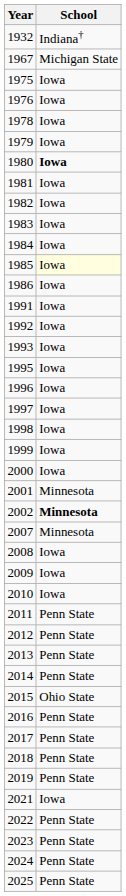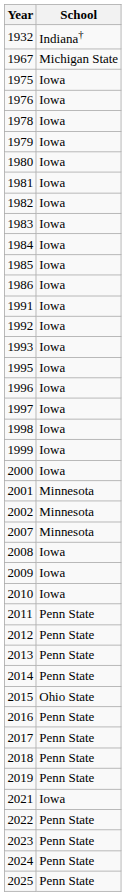(53, 162) bold -> (52, 162) normal
(52, 264) lightyellow background -> (52, 264) no background
(68, 511) bold -> (67, 511) normal
